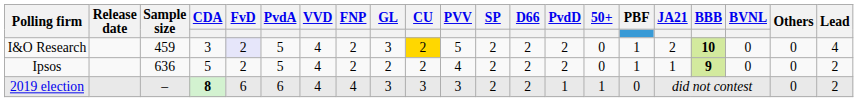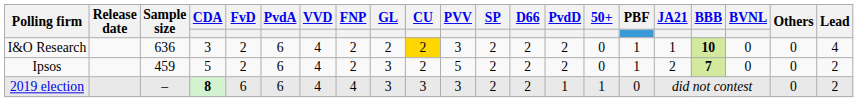(165, 48) 459 -> (165, 48) 636
(243, 48) lavender background -> (243, 48) no background
(280, 48) 5 -> (280, 48) 6
(388, 48) 3 -> (388, 48) 2
(458, 48) 5 -> (458, 48) 3
(672, 48) 2 -> (672, 48) 1
(165, 67) 636 -> (165, 67) 459
(280, 67) 5 -> (280, 67) 6
(388, 67) 2 -> (388, 67) 3
(458, 67) 4 -> (458, 67) 5
(672, 67) 1 -> (672, 67) 2
(708, 67) 9 -> (708, 67) 7
